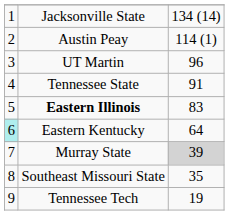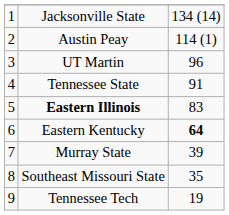(11, 130) paleturquoise background -> (11, 130) no background
(196, 130) normal -> (196, 130) bold
(196, 153) lightgrey background -> (196, 153) no background
